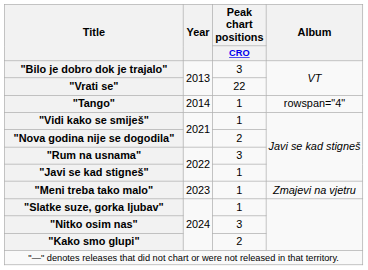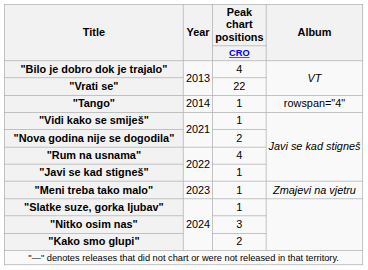(239, 69) 3 -> (239, 69) 4
(239, 155) 3 -> (239, 155) 4
